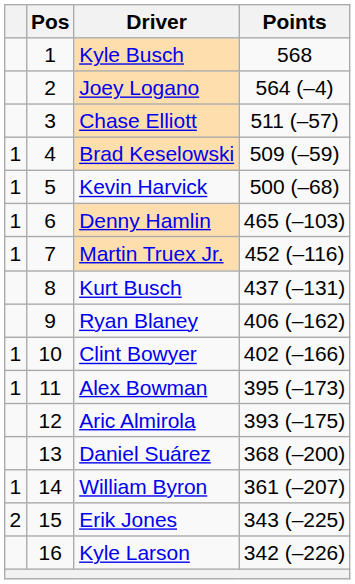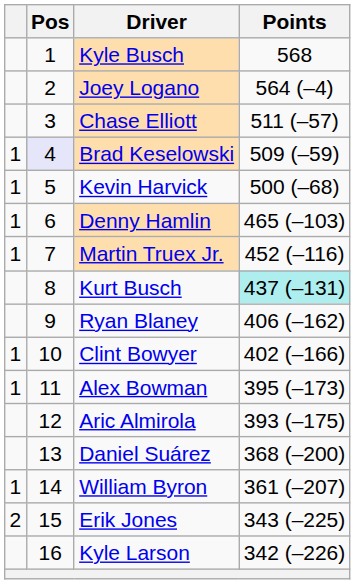(50, 154) no background -> (50, 154) lavender background
(295, 287) no background -> (295, 287) paleturquoise background
